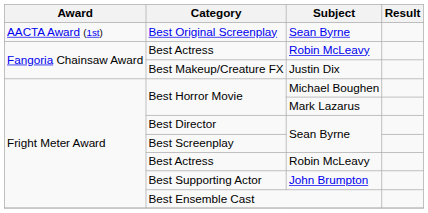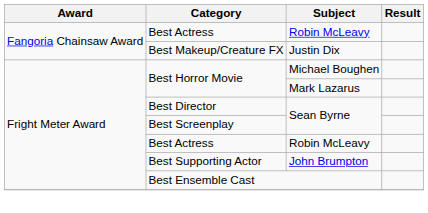- row: (213, 32)
